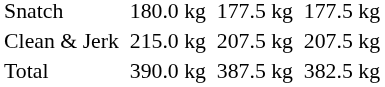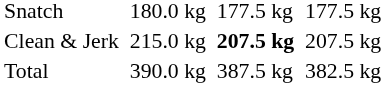(255, 41) normal -> (256, 41) bold
